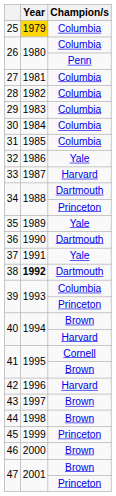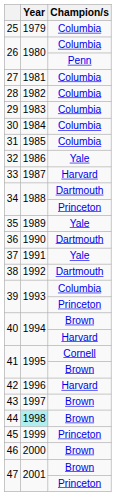(34, 28) gold background -> (34, 28) no background
(34, 272) bold -> (34, 272) normal
(34, 418) no background -> (34, 418) paleturquoise background
